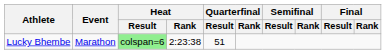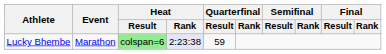(185, 42) no background -> (185, 42) lavender background
(220, 42) 51 -> (220, 42) 59
